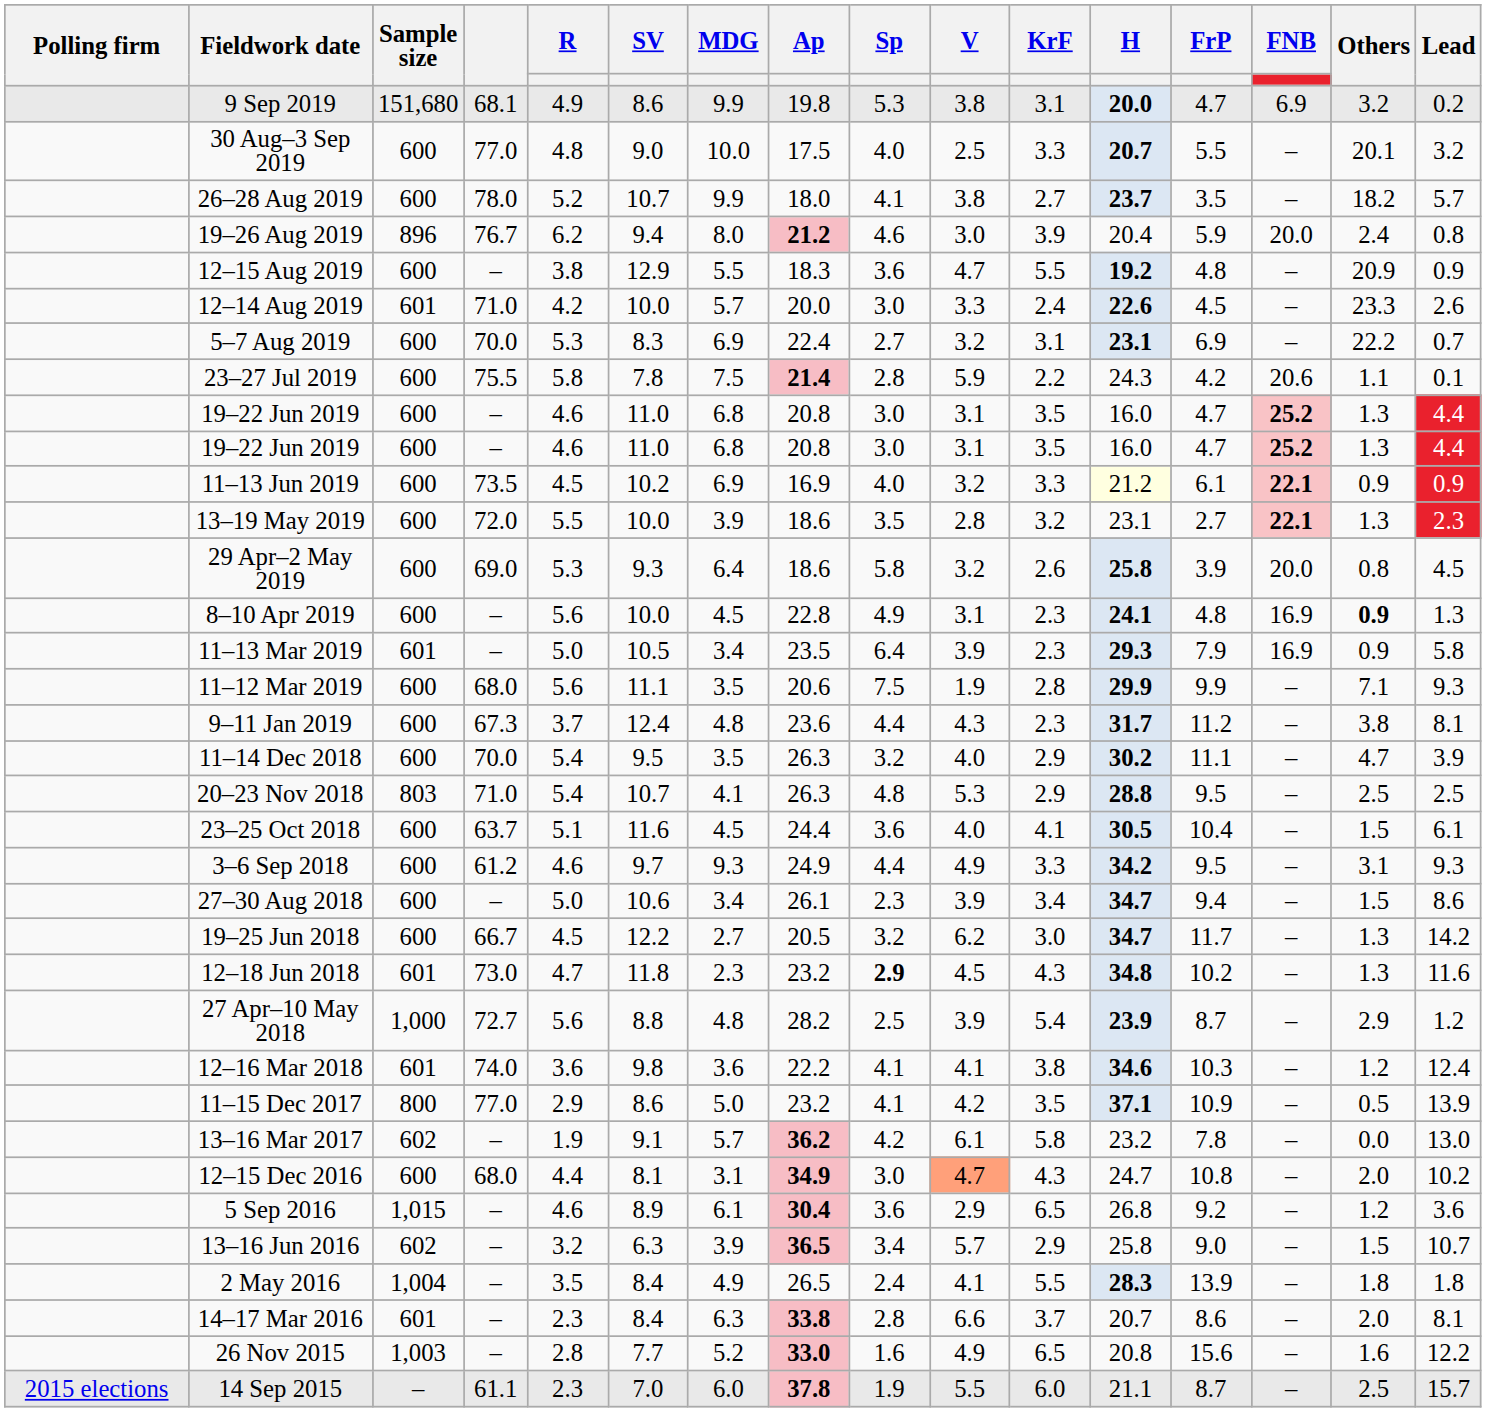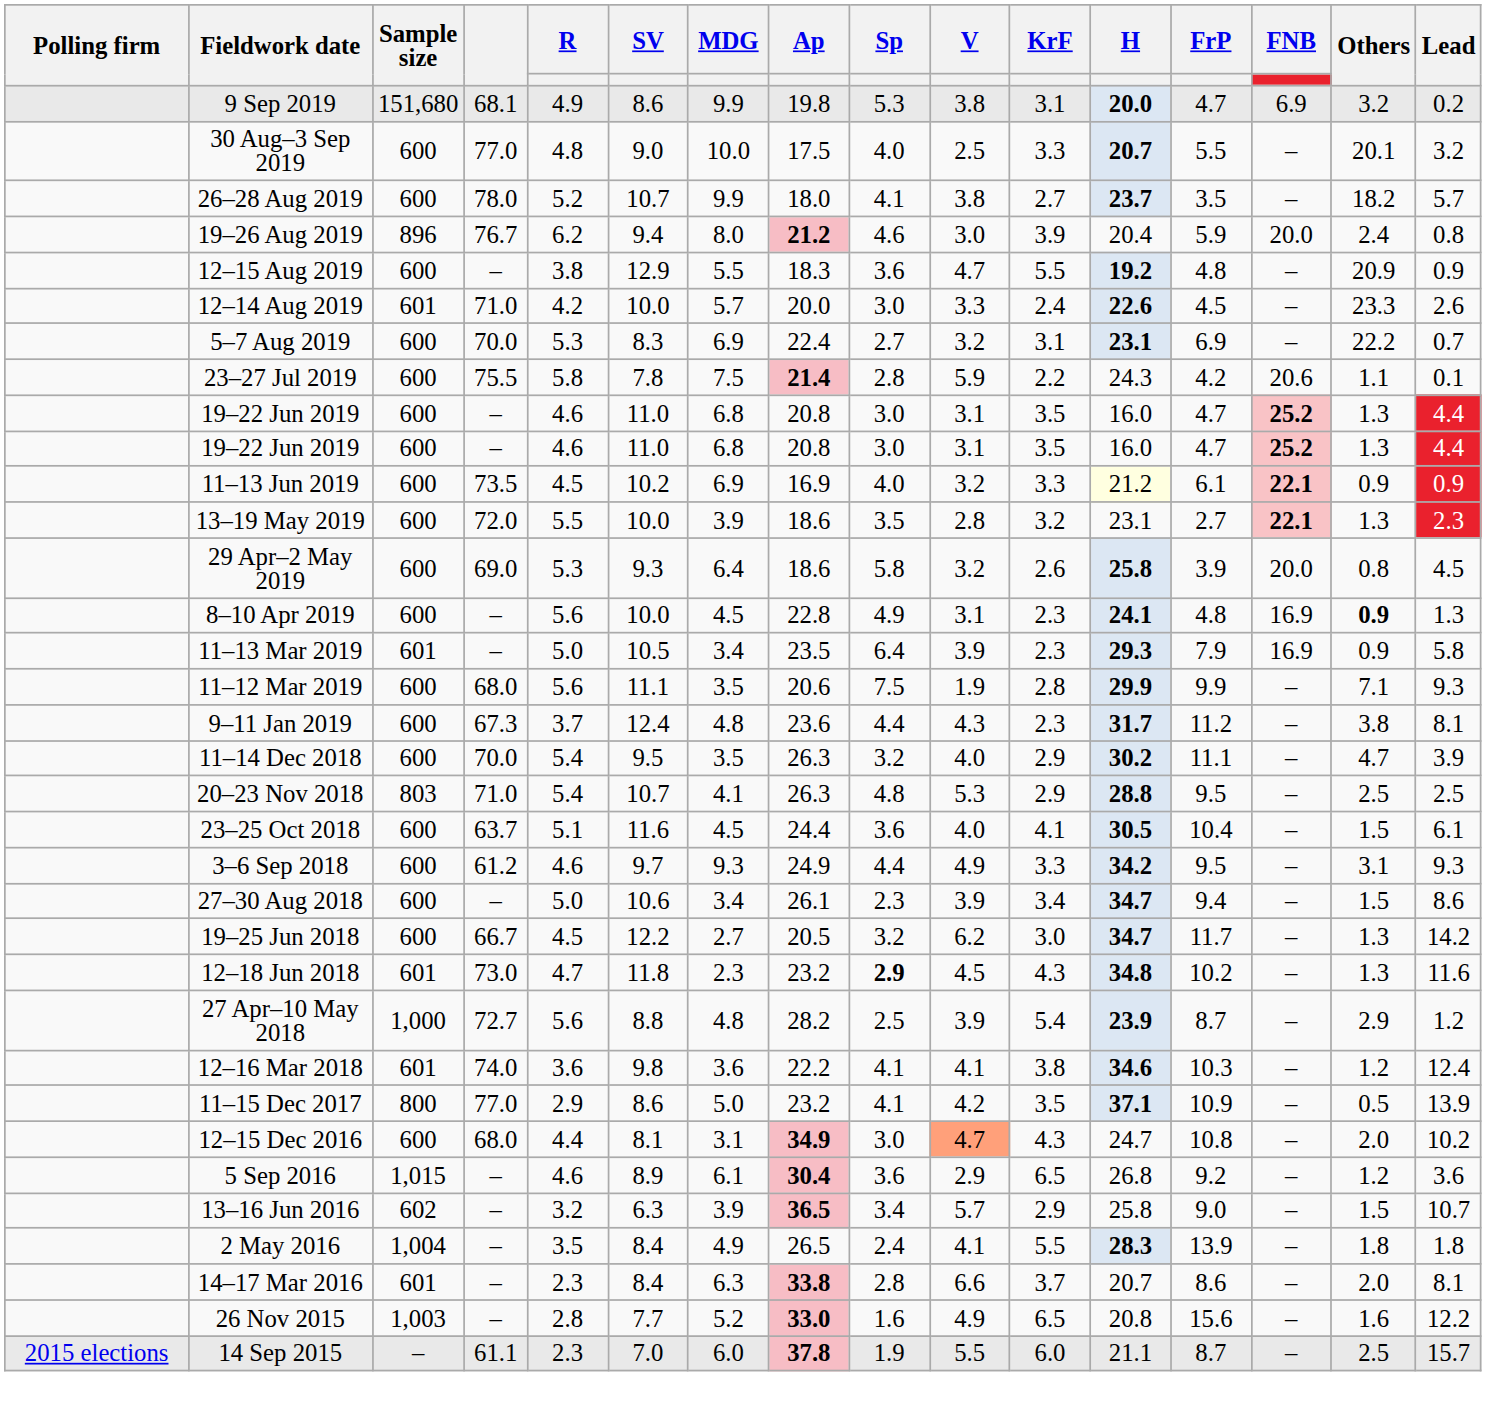- row: (280, 1139)
